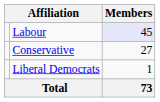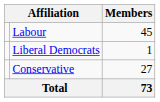(147, 32) lavender background -> (147, 32) no background
rows swapped: (43, 50) <-> (56, 69)
